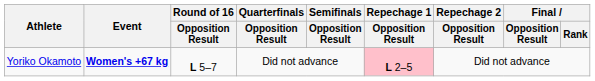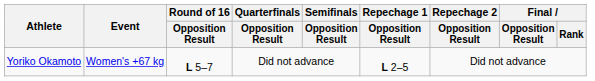(127, 62) bold -> (125, 62) normal
(399, 68) pink background -> (395, 68) no background
